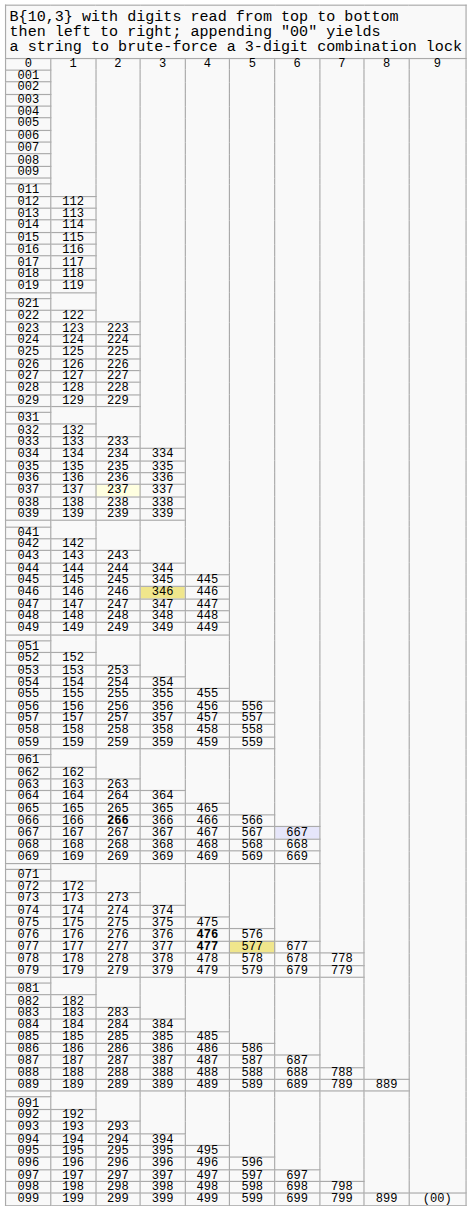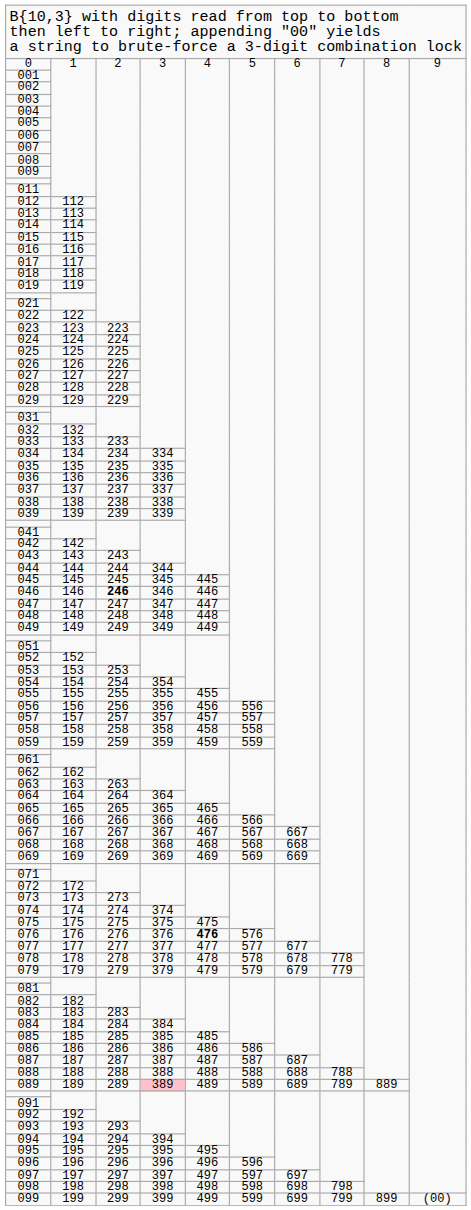(118, 490) lightyellow background -> (118, 490) no background
(118, 592) normal -> (118, 592) bold
(163, 592) khaki background -> (163, 592) no background
(118, 820) bold -> (118, 820) normal
(297, 832) lavender background -> (297, 832) no background
(207, 946) bold -> (207, 946) normal
(252, 946) khaki background -> (252, 946) no background
(163, 1085) no background -> (163, 1085) pink background
